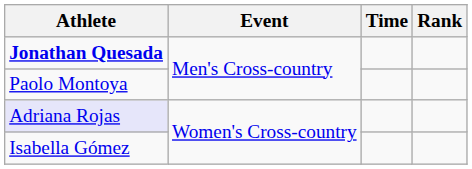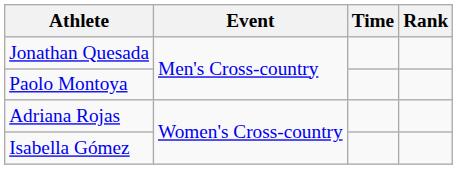(86, 52) bold -> (79, 52) normal
(65, 116) lavender background -> (65, 116) no background
